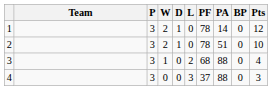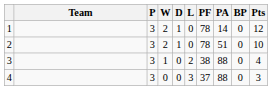(205, 61) 68 -> (205, 61) 38
